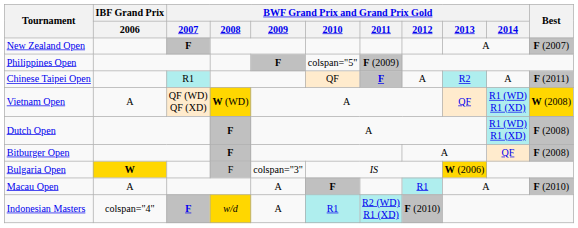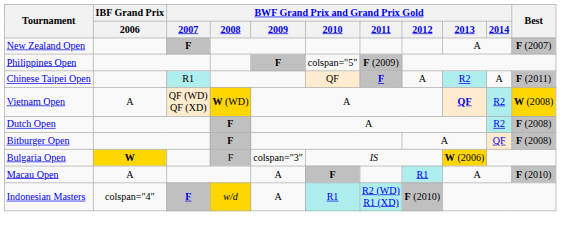(465, 102) normal -> (465, 102) bold
(508, 102) R1 (WD) R1 (XD) -> (499, 102) R2
(508, 130) R1 (WD) R1 (XD) -> (499, 124) R2
